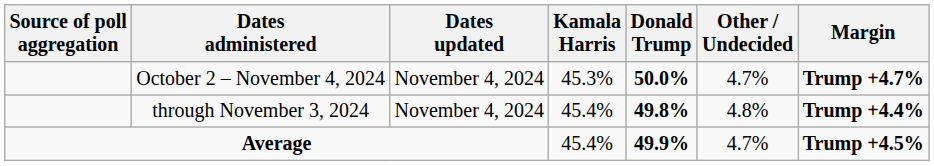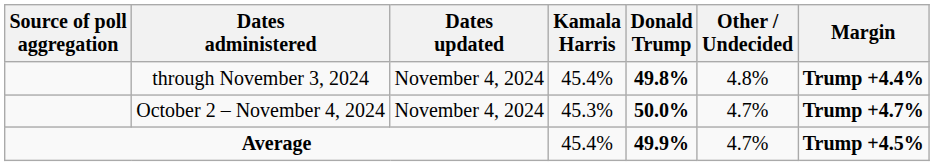rows swapped: (261, 78) <-> (261, 111)
